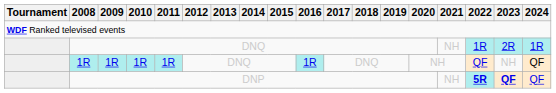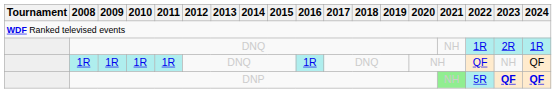(452, 79) no background -> (452, 79) lightgreen background
(480, 79) bold -> (480, 79) normal
(537, 79) normal -> (537, 79) bold
